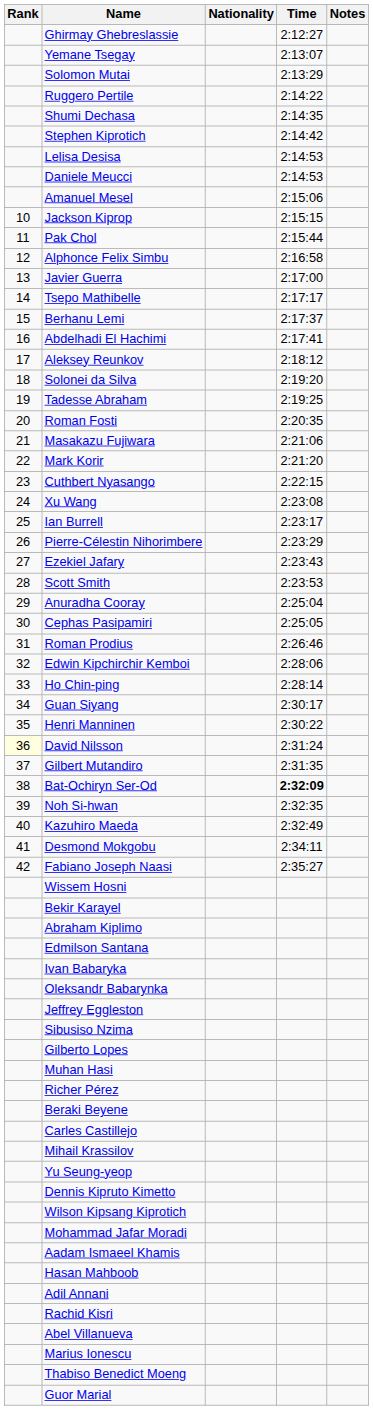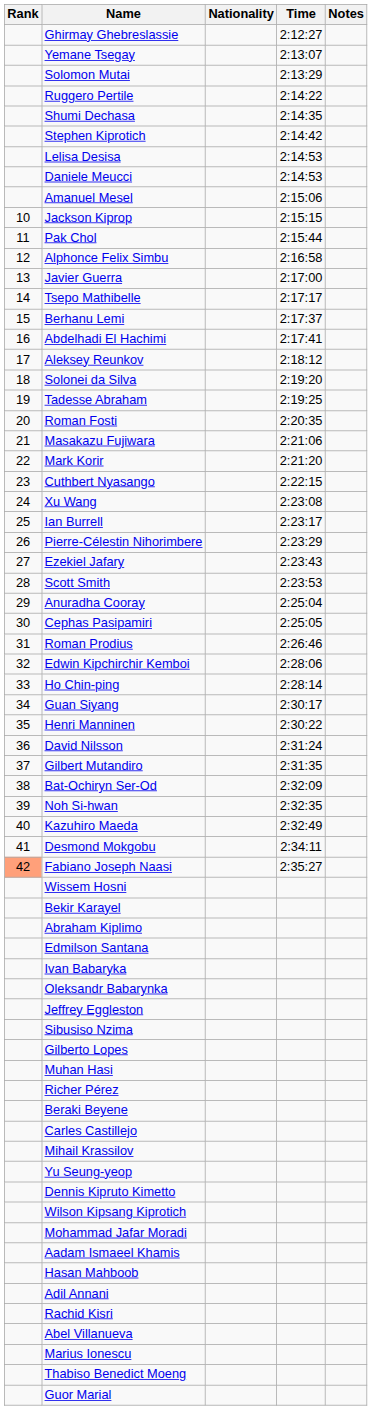(23, 745) lightyellow background -> (23, 745) no background
(302, 786) bold -> (301, 786) normal
(23, 867) no background -> (23, 867) lightsalmon background
